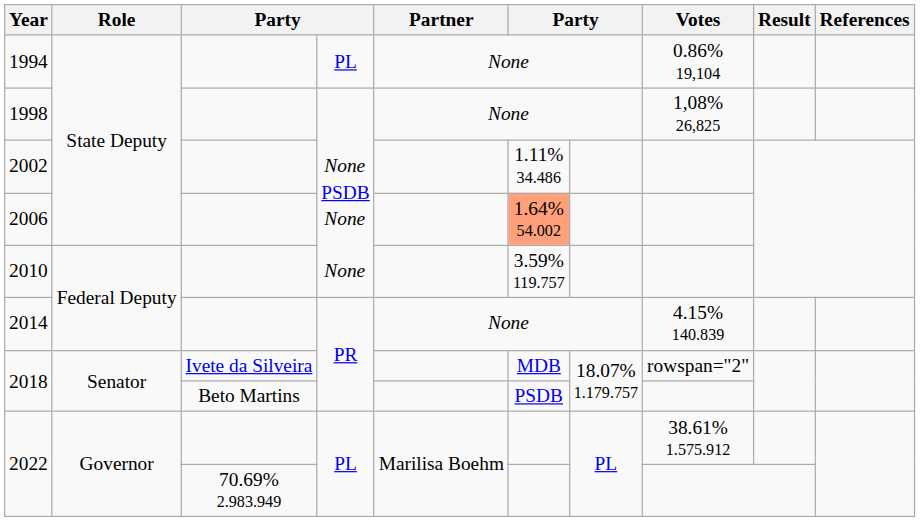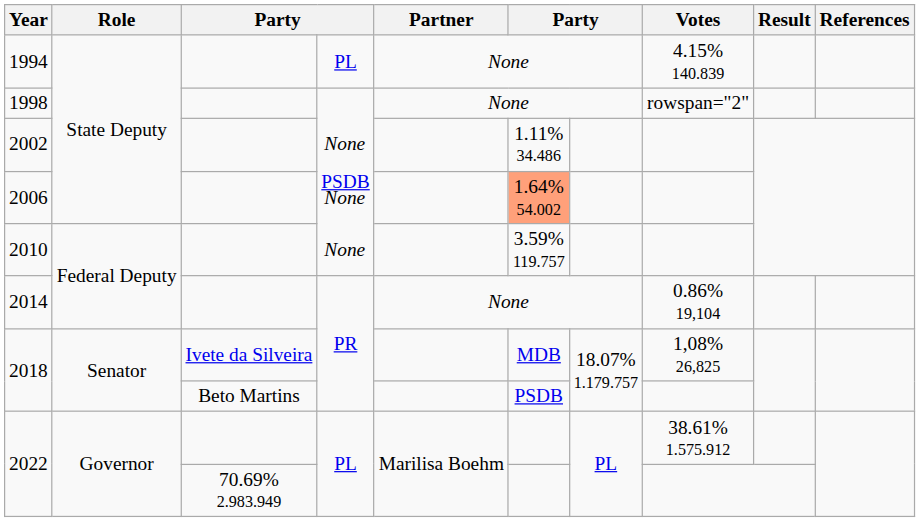(698, 61) 0.86% 19,104 -> (698, 61) 4.15% 140.839
(698, 113) 1,08% 26,825 -> (698, 103) rowspan="2"
(698, 323) 4.15% 140.839 -> (698, 302) 0.86% 19,104
(698, 365) rowspan="2" -> (698, 354) 1,08% 26,825
